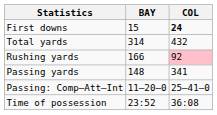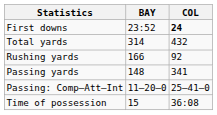(133, 27) 15 -> (142, 27) 23:52
(177, 57) pink background -> (177, 57) no background
(142, 102) 23:52 -> (133, 102) 15
